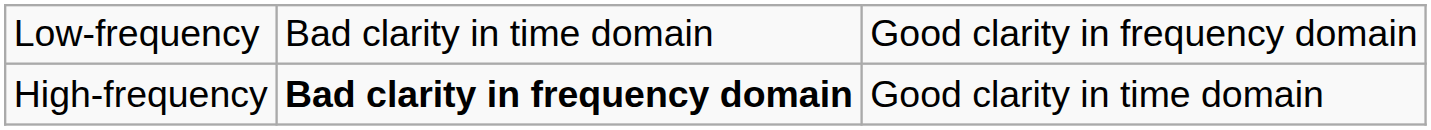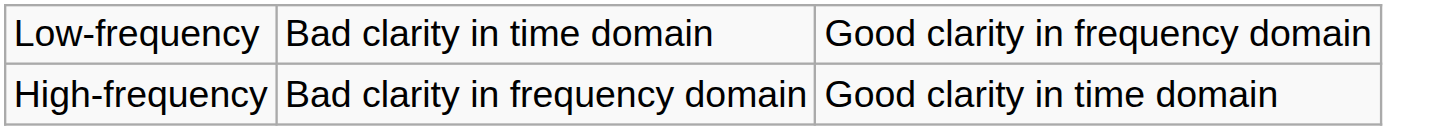(569, 93) bold -> (546, 93) normal
